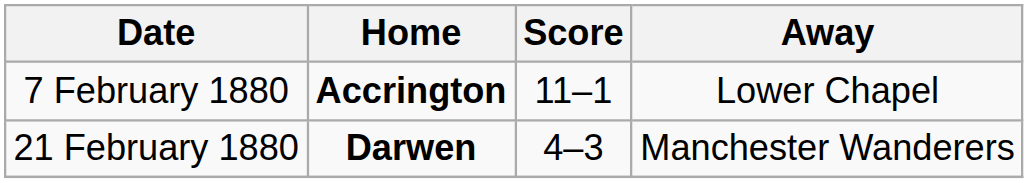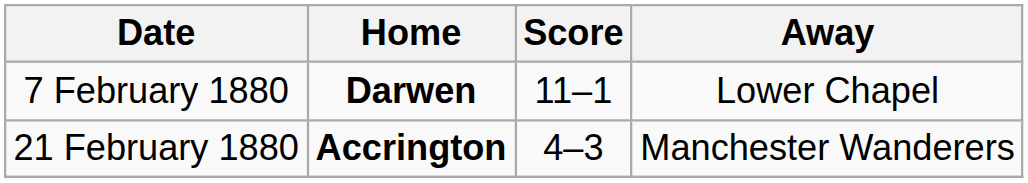(411, 90) Accrington -> (411, 90) Darwen
(411, 147) Darwen -> (411, 147) Accrington
